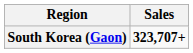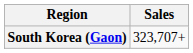(159, 37) bold -> (159, 37) normal
